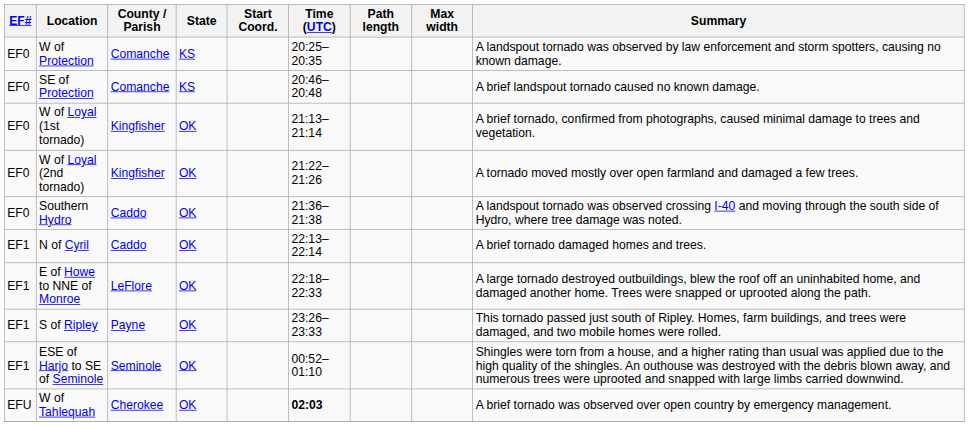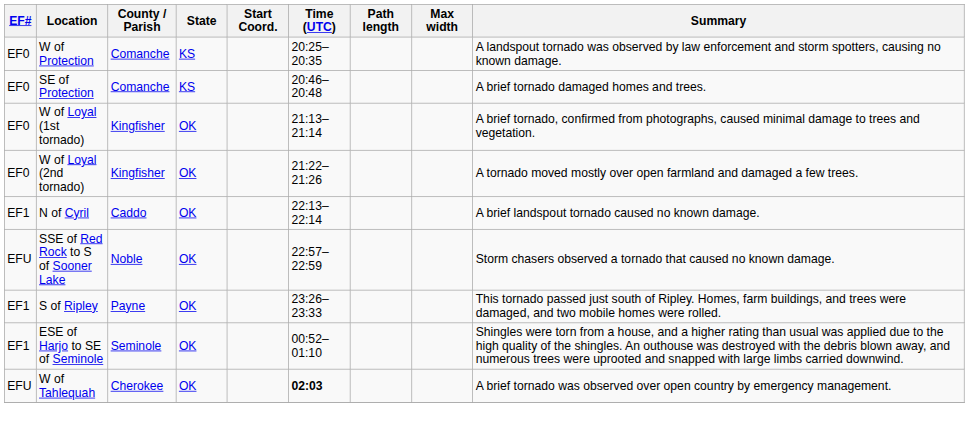(618, 86) A brief landspout tornado caused no known damage. -> (591, 86) A brief tornado damaged homes and trees.
- row: (64, 213)
(591, 246) A brief tornado damaged homes and trees. -> (618, 213) A brief landspout tornado caused no known damage.
- row: (67, 285)
+ row: (71, 259)
